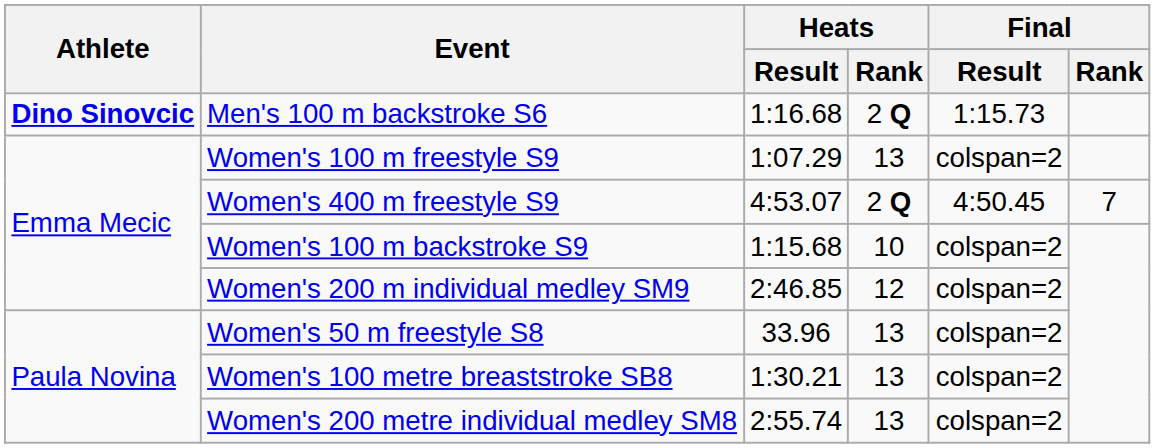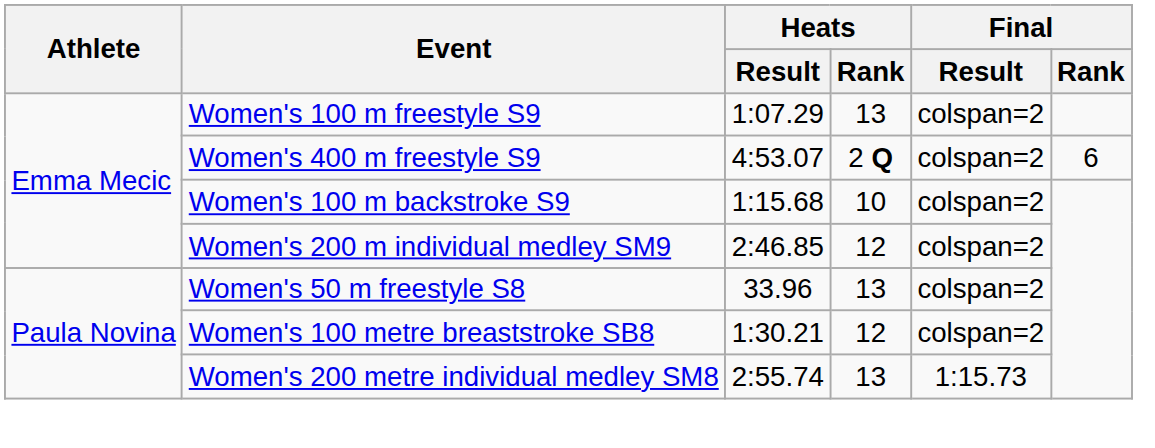- row: (377, 115)
(999, 202) 4:50.45 -> (981, 158) colspan=2
(1109, 202) 7 -> (1091, 158) 6
(889, 377) 13 -> (871, 333) 12
(999, 420) colspan=2 -> (981, 377) 1:15.73
